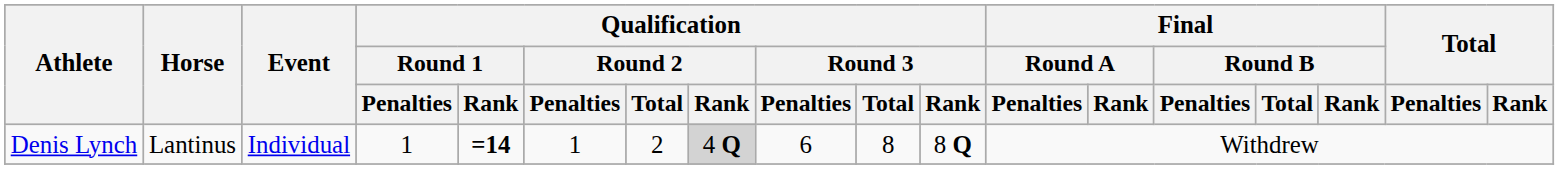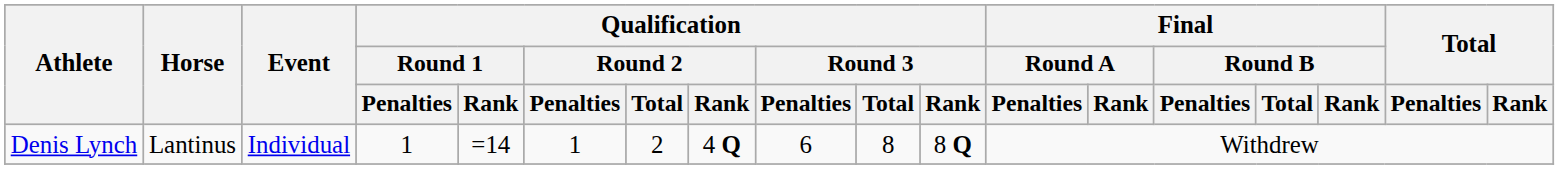(491, 144) bold -> (491, 144) normal
(722, 144) lightgrey background -> (722, 144) no background
